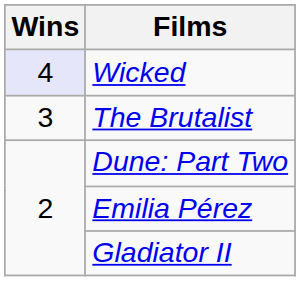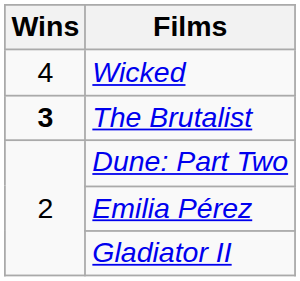(45, 72) lavender background -> (45, 72) no background
(45, 117) normal -> (45, 117) bold
